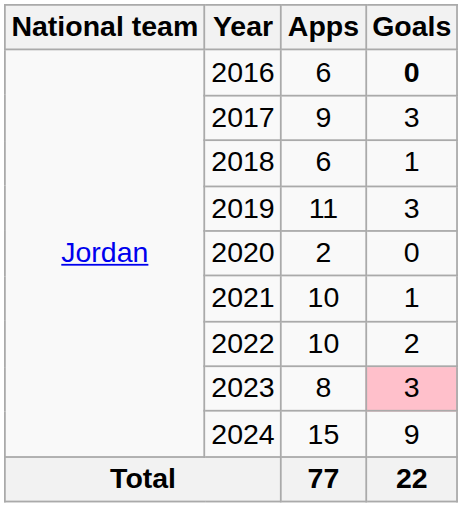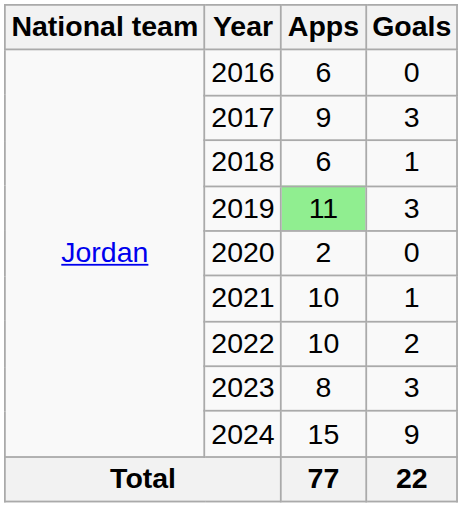(412, 72) bold -> (412, 72) normal
(323, 207) no background -> (323, 207) lightgreen background
(412, 388) pink background -> (412, 388) no background
